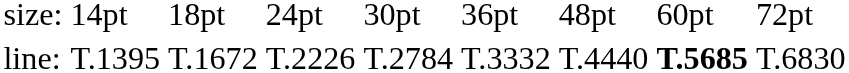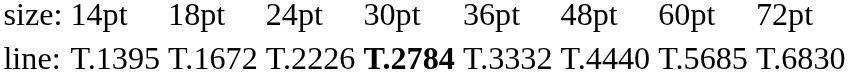(408, 58) normal -> (409, 58) bold
(702, 58) bold -> (703, 58) normal
